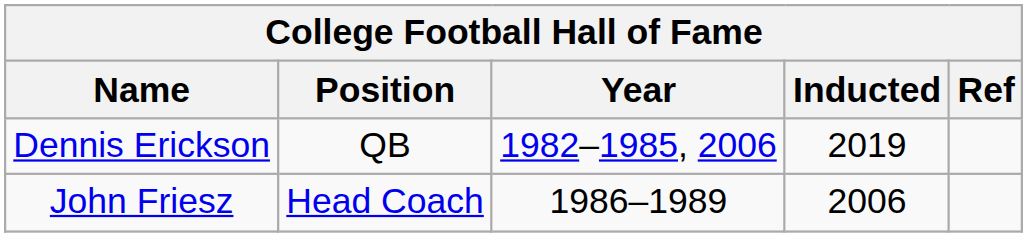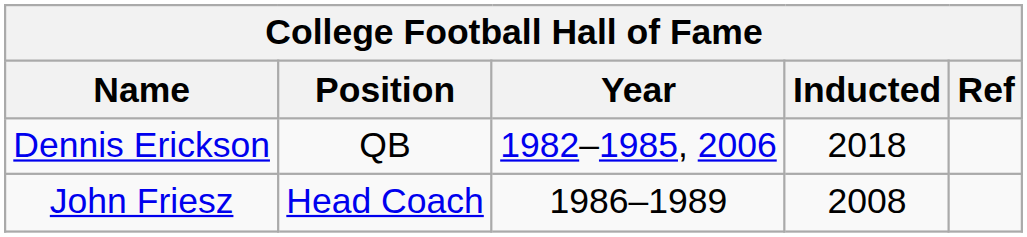(867, 145) 2019 -> (867, 145) 2018
(867, 201) 2006 -> (867, 201) 2008
